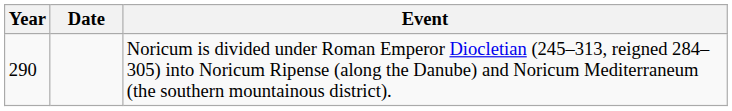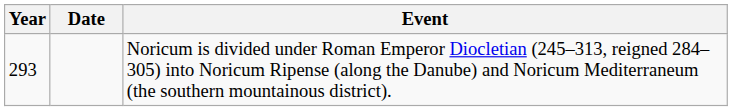(23, 69) 290 -> (23, 69) 293
